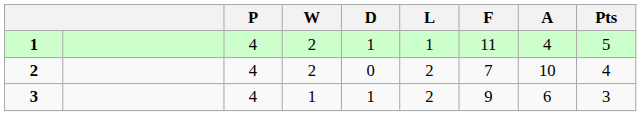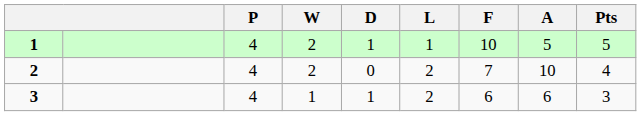(488, 44) 11 -> (488, 44) 10
(547, 44) 4 -> (547, 44) 5
(488, 96) 9 -> (488, 96) 6
